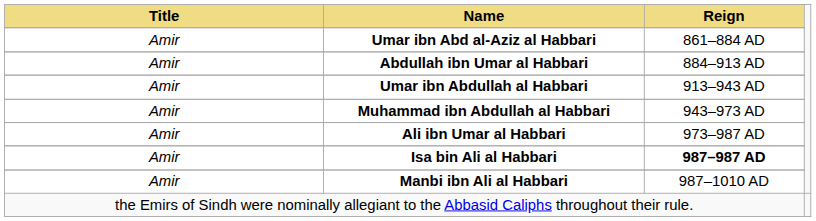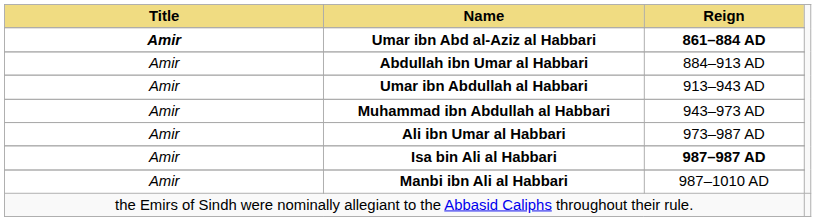(164, 39) normal -> (164, 39) bold
(724, 39) normal -> (724, 39) bold
